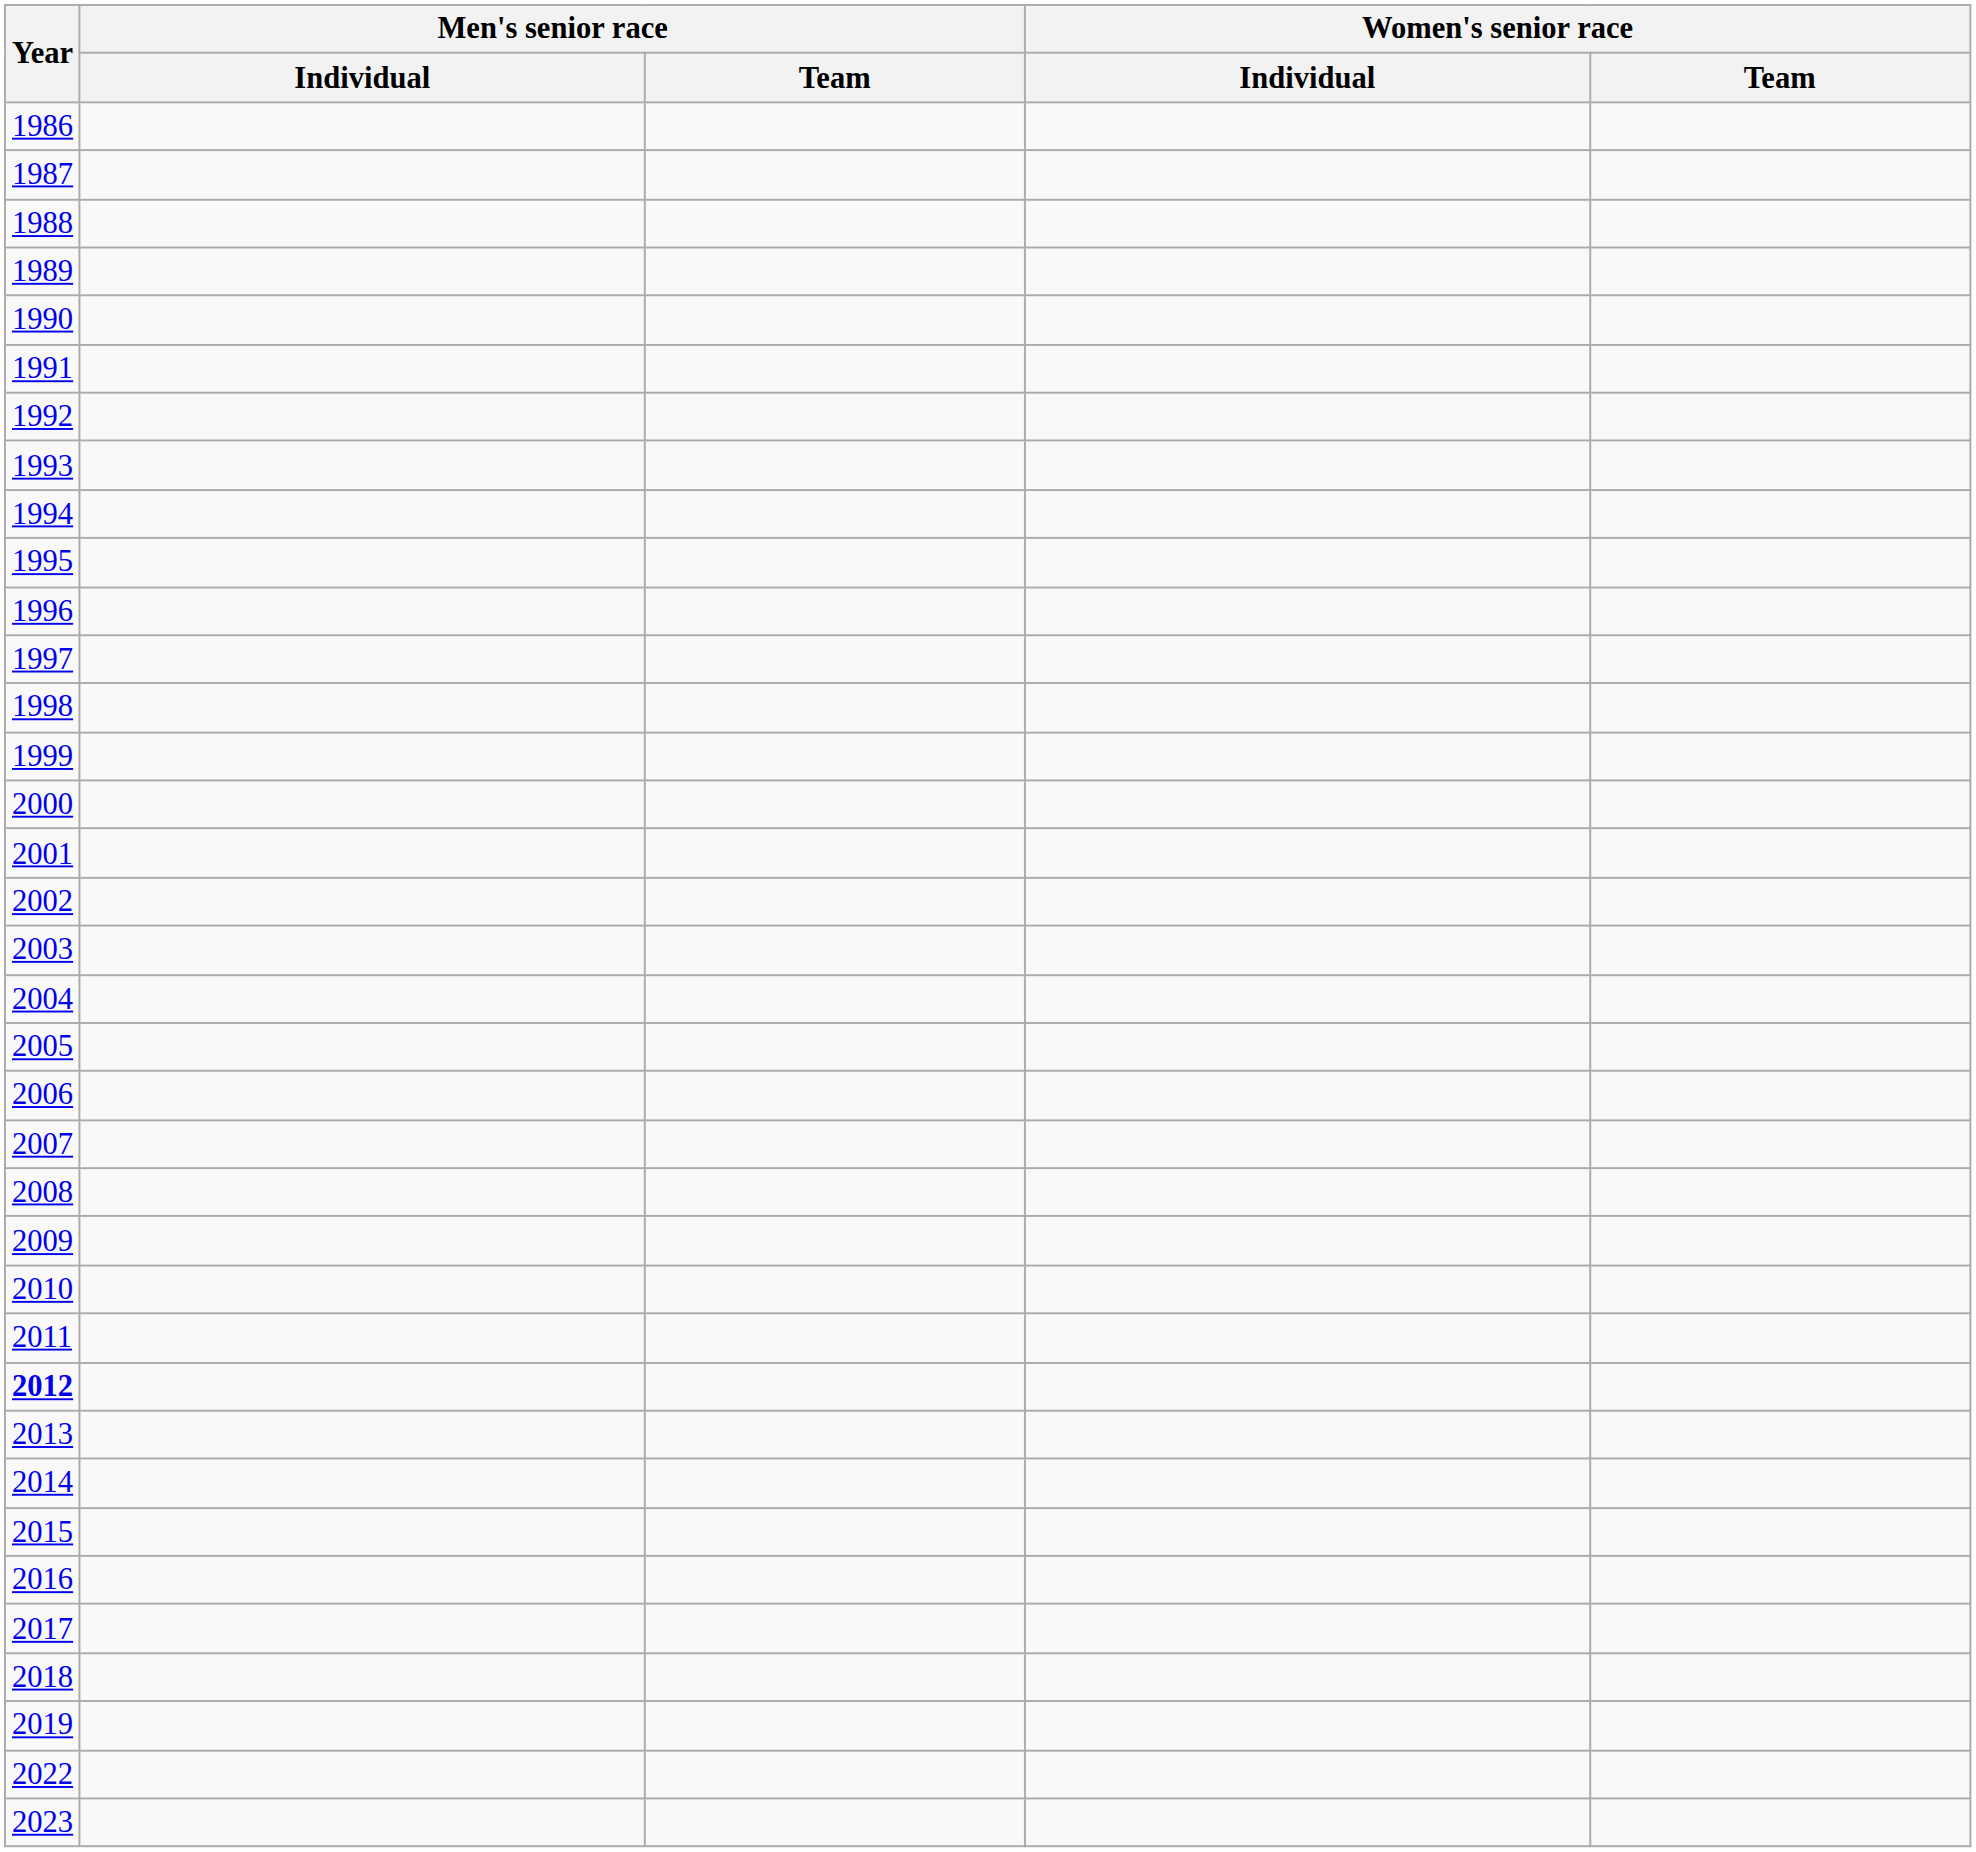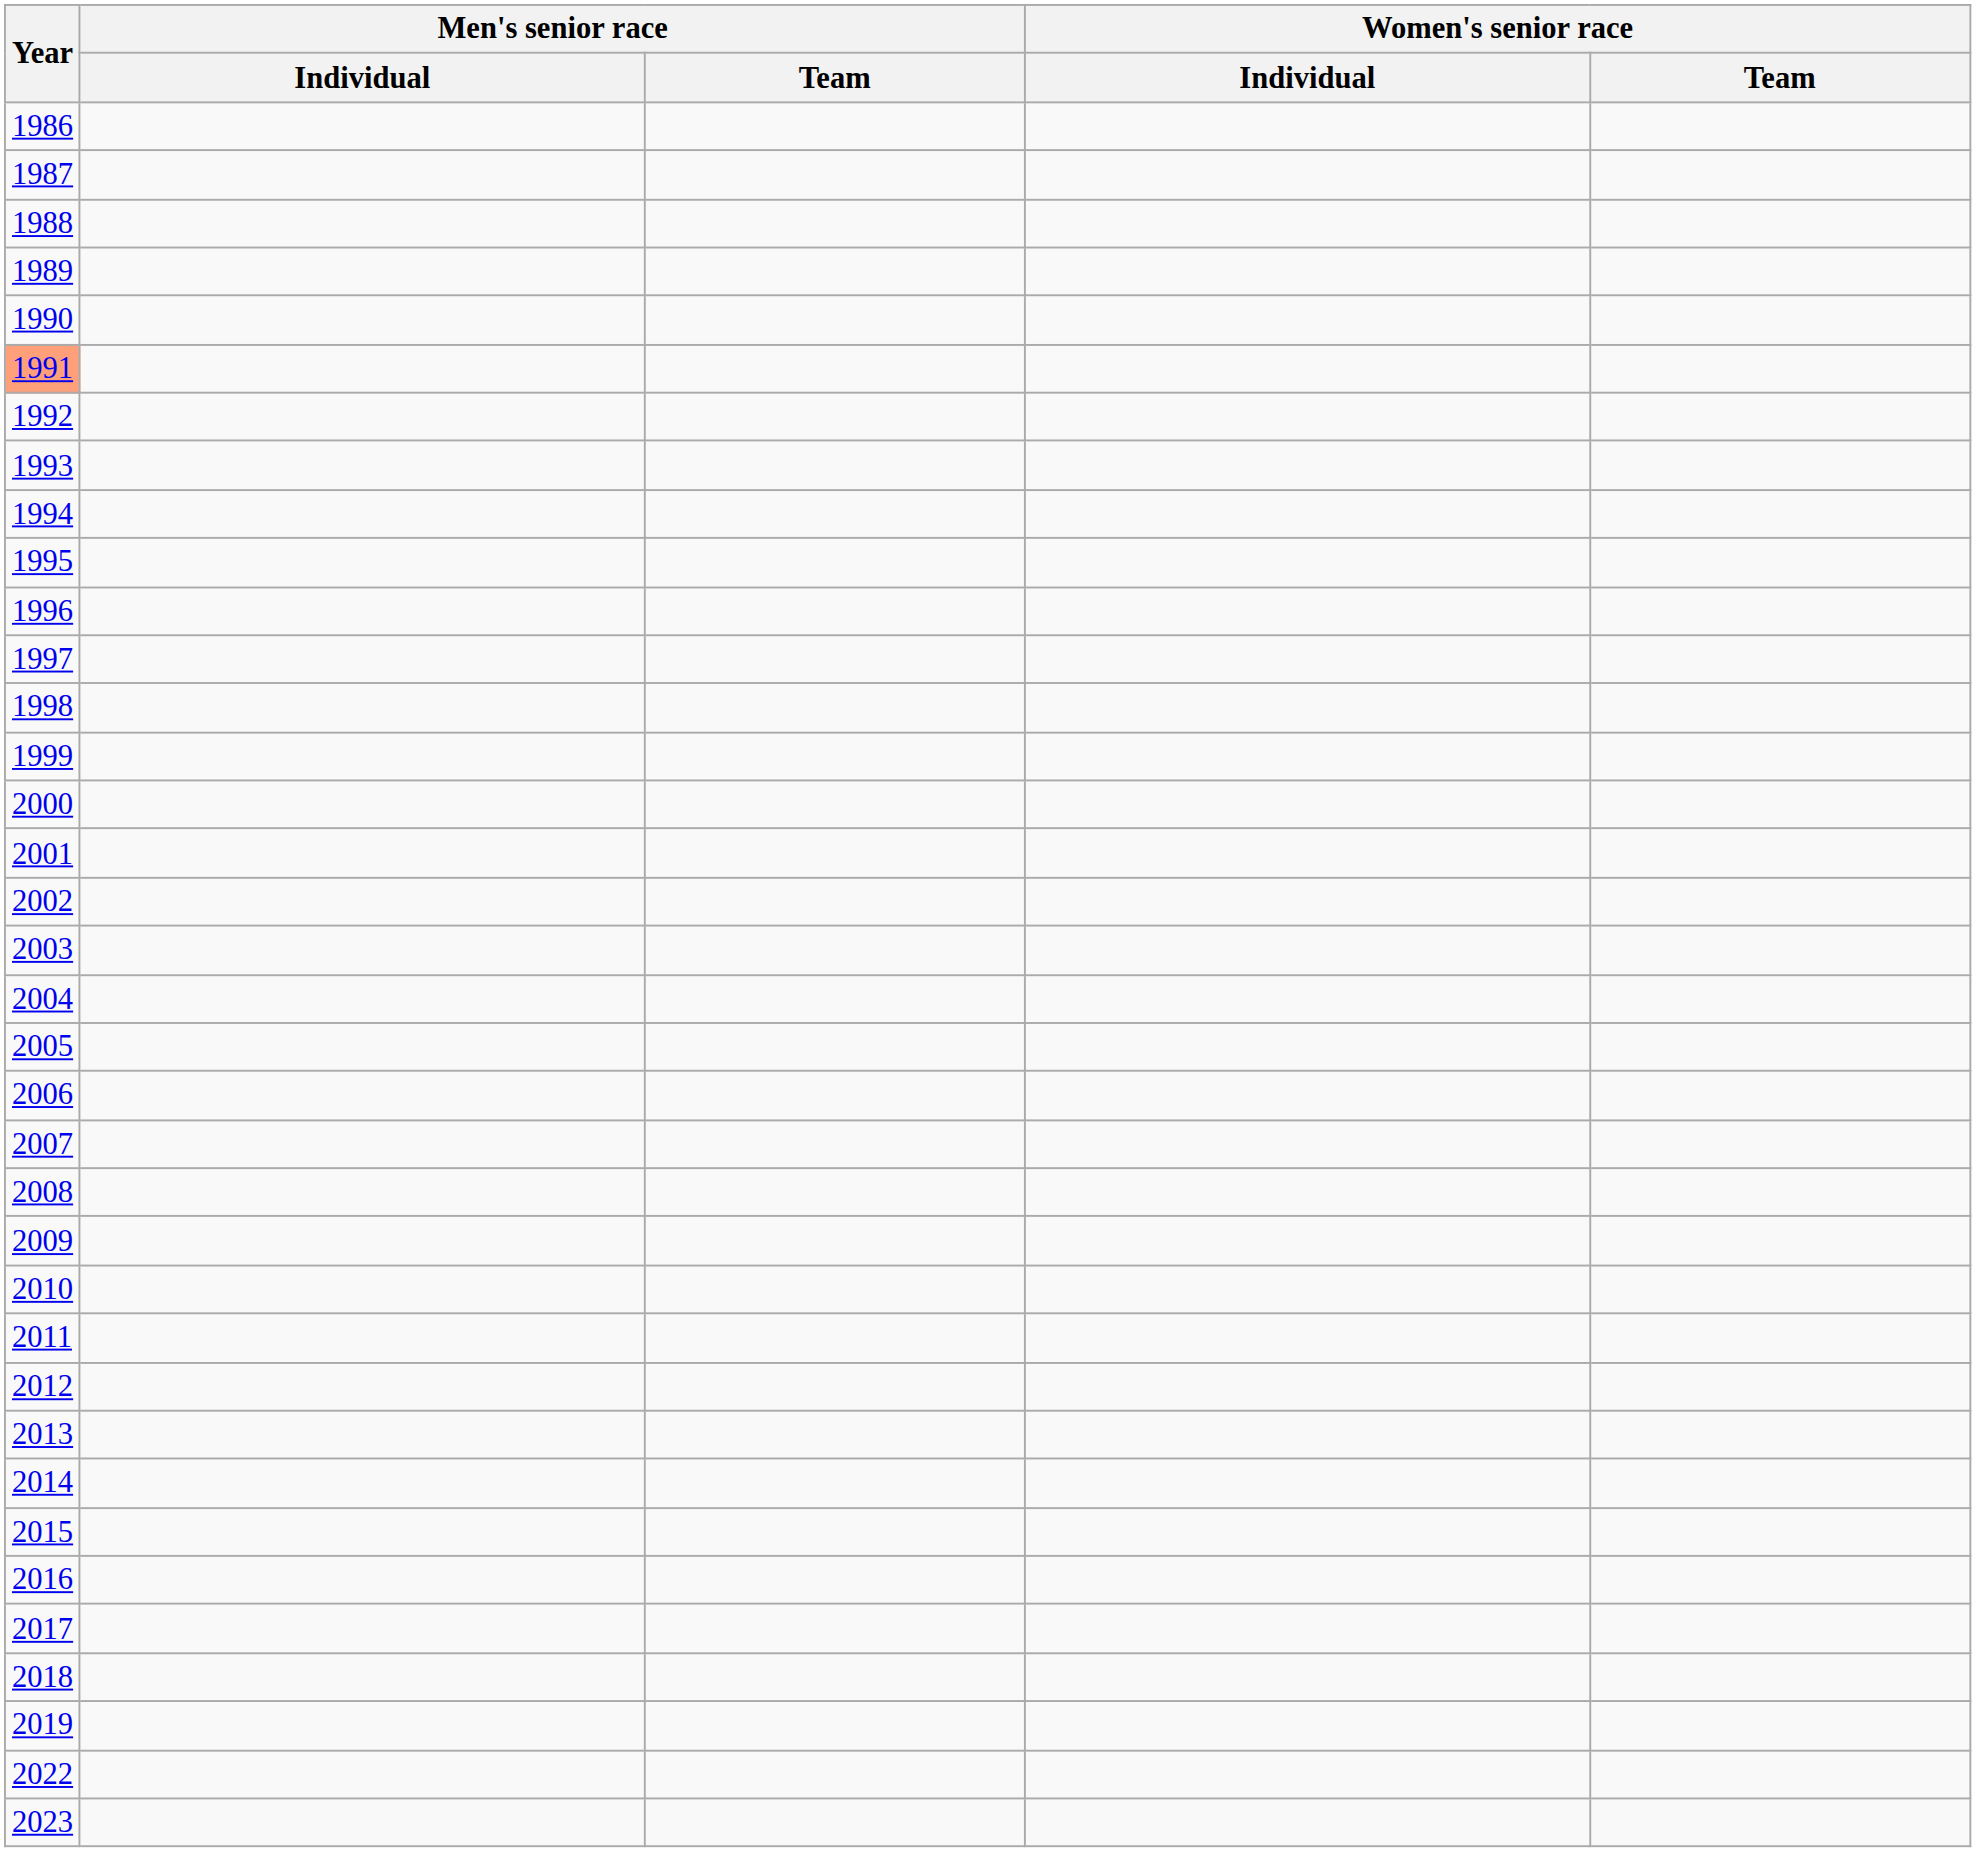(43, 367) no background -> (43, 367) lightsalmon background
(43, 1385) bold -> (43, 1385) normal
